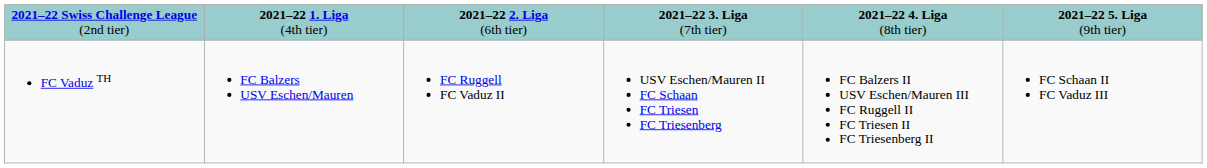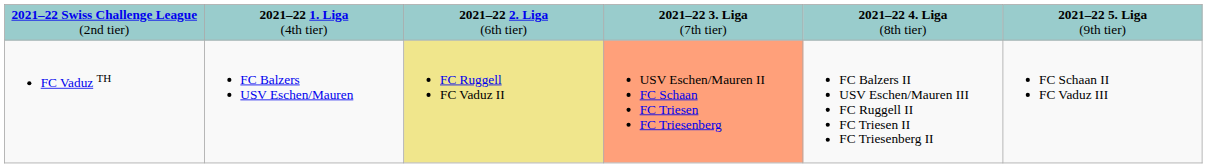(504, 87) no background -> (504, 87) khaki background
(703, 102) no background -> (703, 102) lightsalmon background
